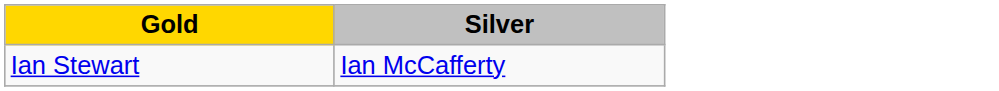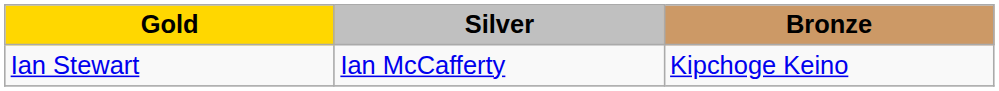+ column: (829, 24)
